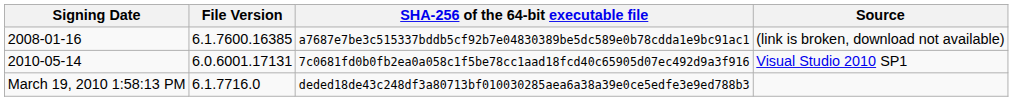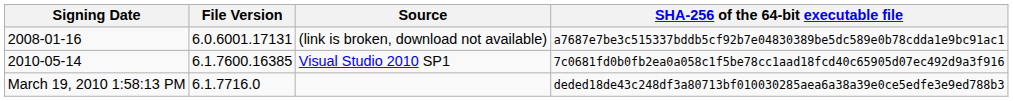columns swapped: (524, 15) <-> (880, 15)
(242, 38) 6.1.7600.16385 -> (242, 38) 6.0.6001.17131
(242, 61) 6.0.6001.17131 -> (242, 61) 6.1.7600.16385
